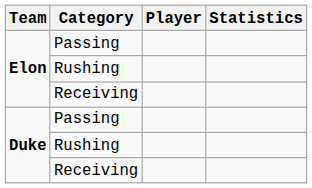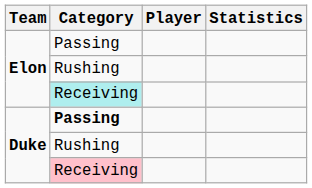(96, 94) no background -> (96, 94) paleturquoise background
(87, 120) normal -> (87, 120) bold
(96, 170) no background -> (96, 170) pink background
